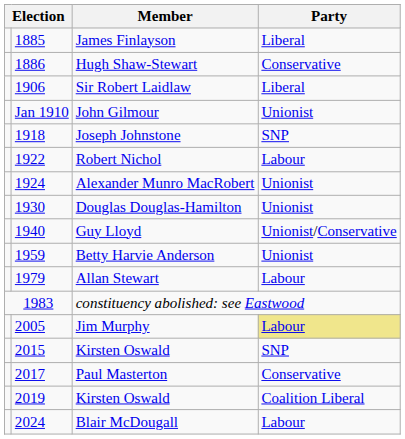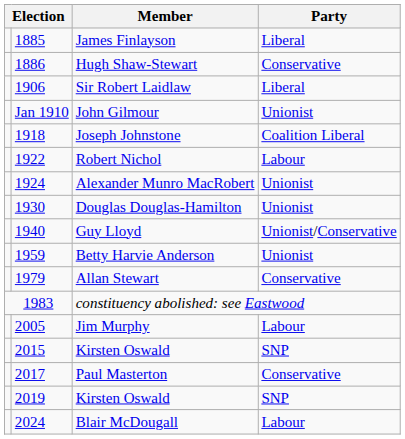(275, 135) SNP -> (313, 135) Coalition Liberal
(283, 278) Labour -> (301, 278) Conservative
(283, 326) khaki background -> (283, 326) no background
(313, 398) Coalition Liberal -> (275, 398) SNP
